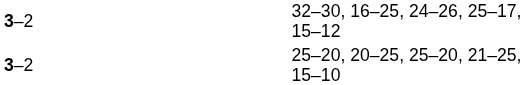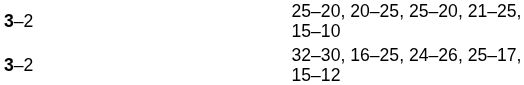rows swapped: (407, 65) <-> (407, 21)
